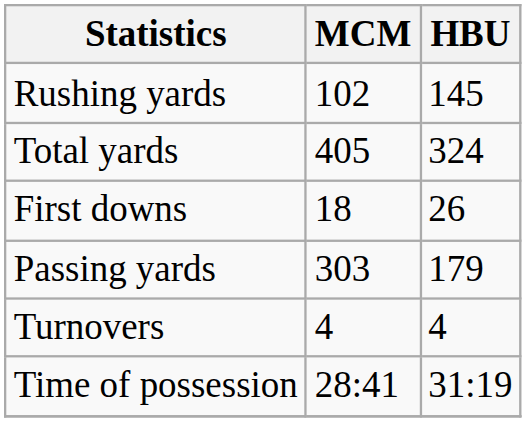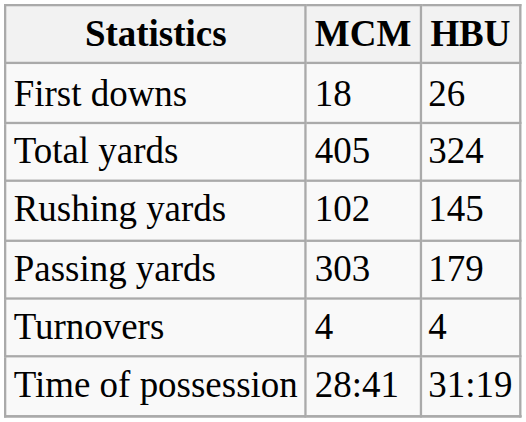rows swapped: (100, 209) <-> (120, 92)
